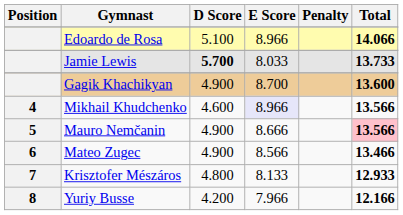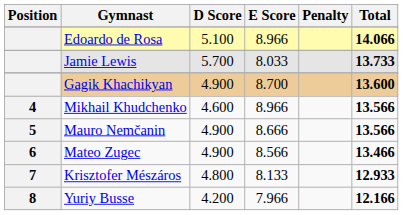(217, 61) bold -> (217, 61) normal
(272, 107) lavender background -> (272, 107) no background
(375, 130) pink background -> (375, 130) no background
